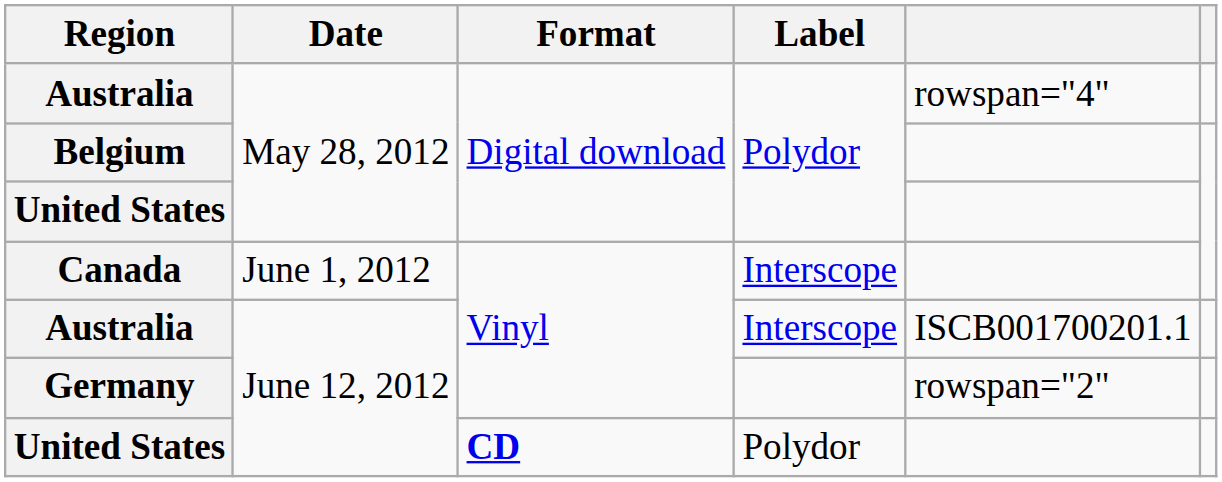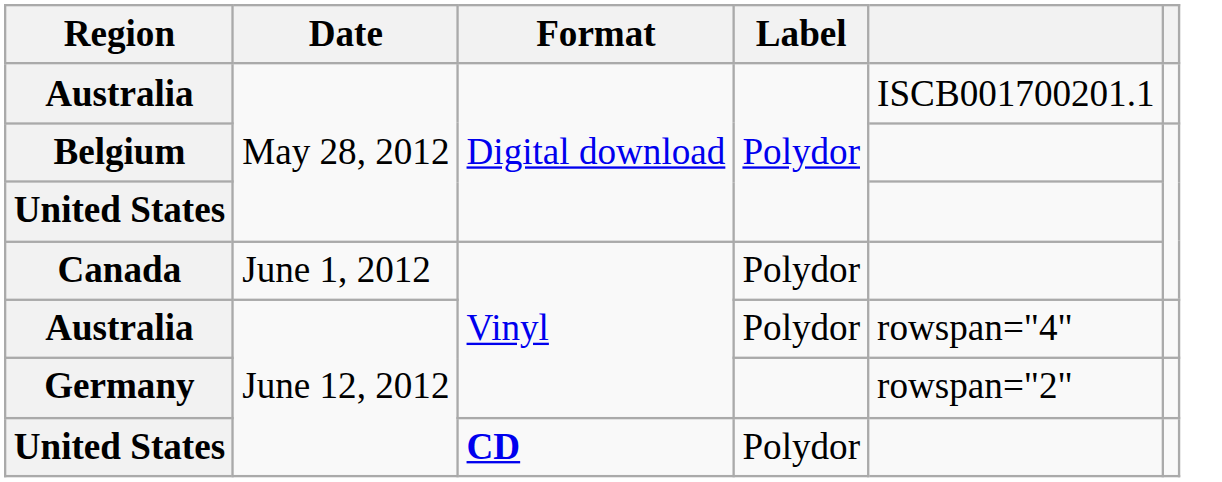(1012, 92) rowspan="4" -> (1016, 92) ISCB001700201.1
(820, 269) Interscope -> (801, 269) Polydor
(820, 328) Interscope -> (801, 328) Polydor
(1053, 328) ISCB001700201.1 -> (975, 328) rowspan="4"
